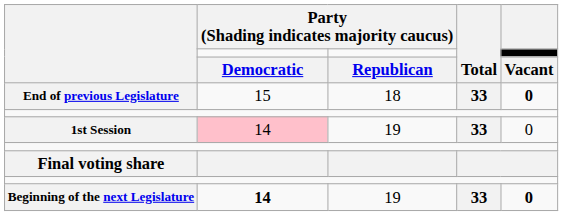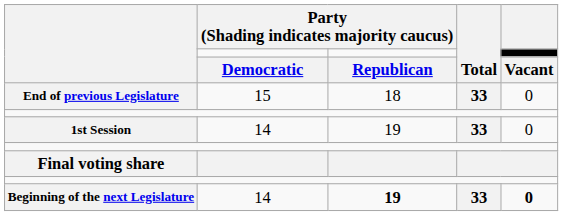(529, 95) bold -> (529, 95) normal
(263, 129) pink background -> (263, 129) no background
(263, 197) bold -> (263, 197) normal
(392, 197) normal -> (392, 197) bold
